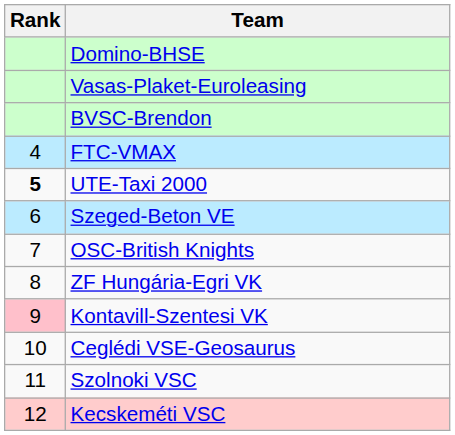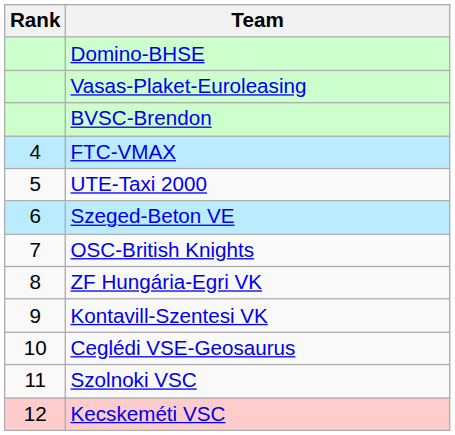(35, 184) bold -> (35, 184) normal
(35, 315) pink background -> (35, 315) no background
